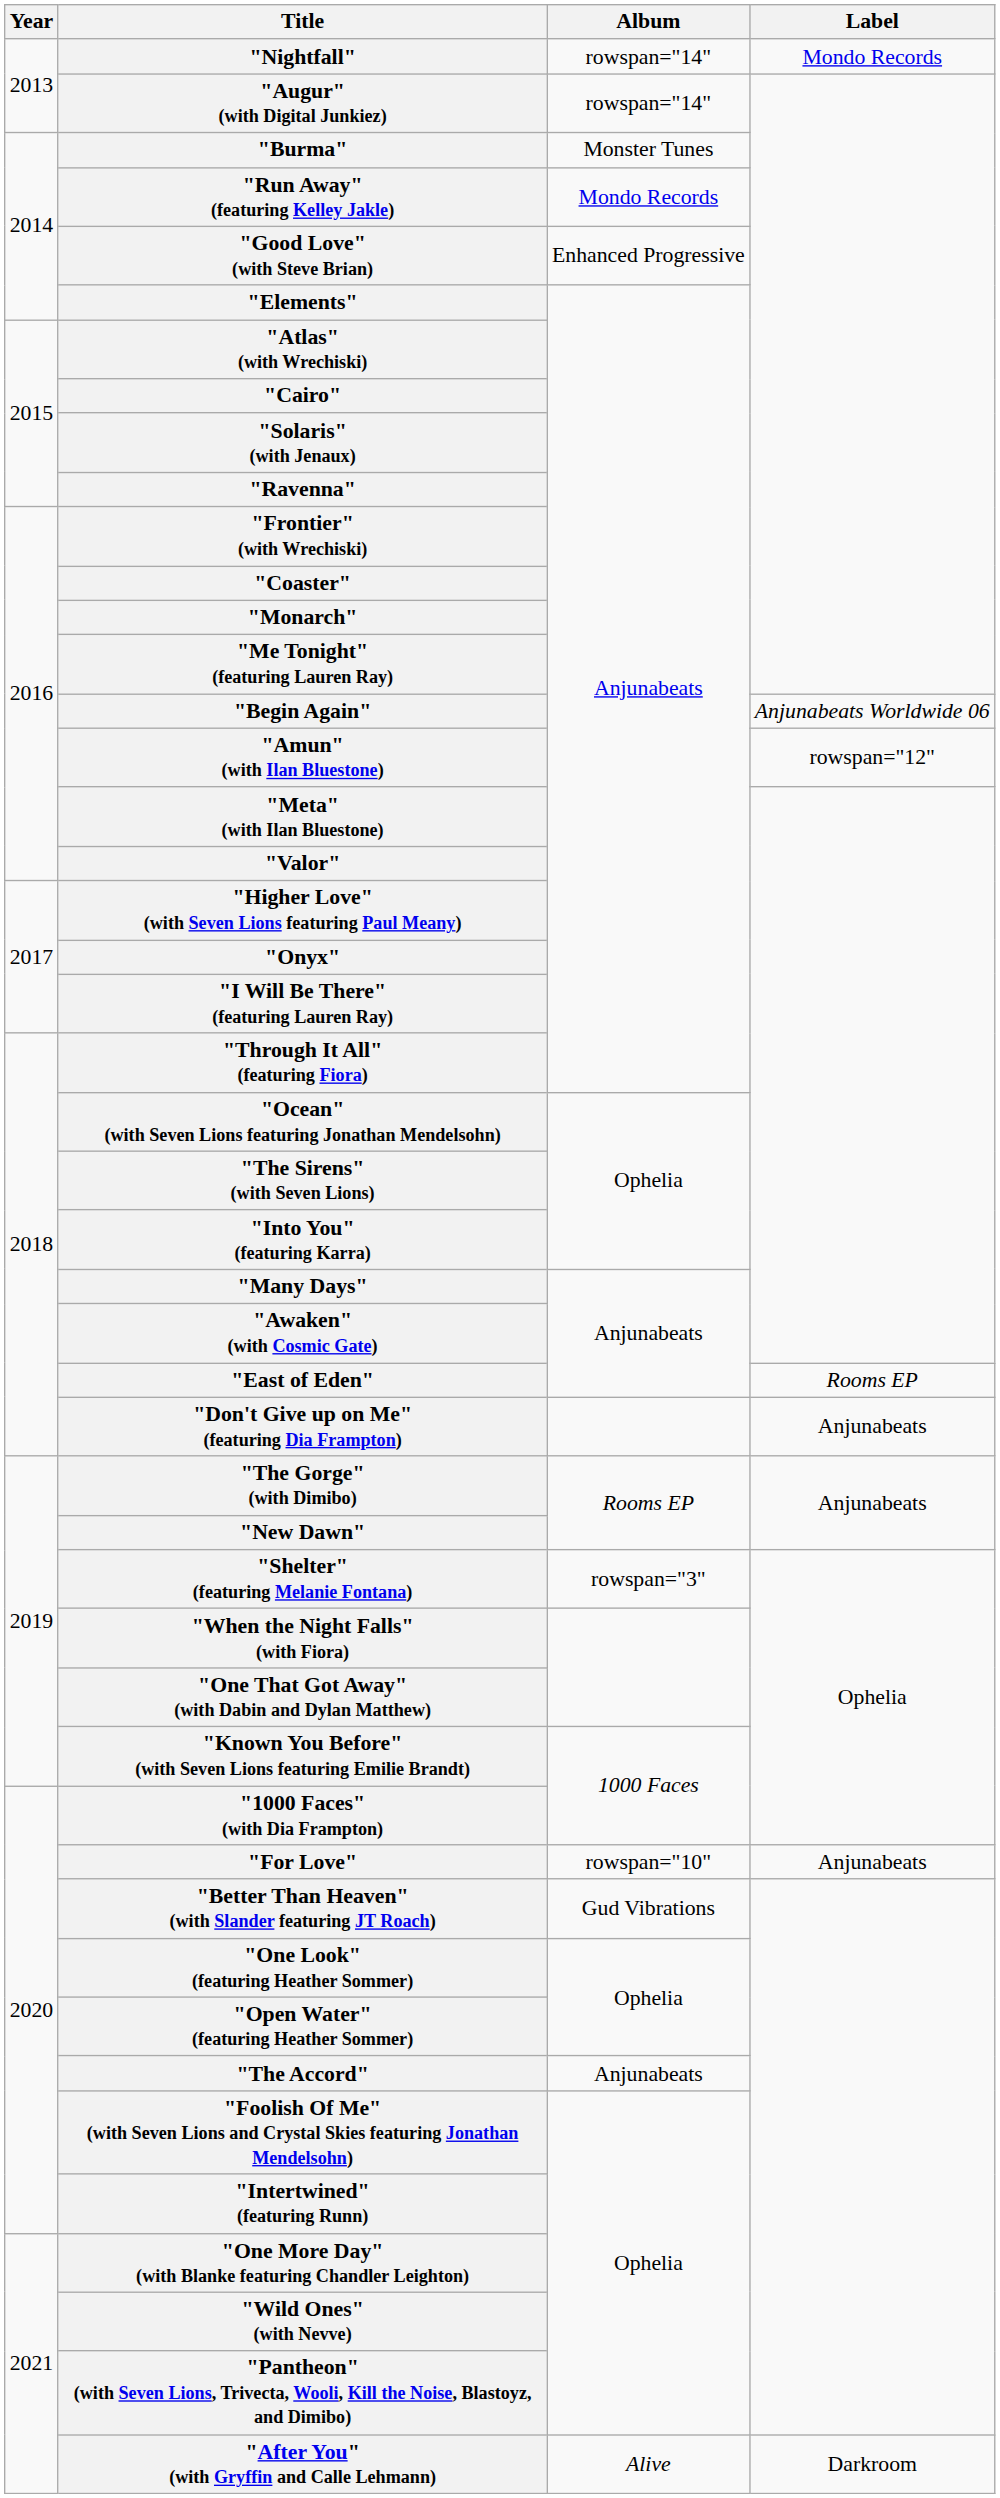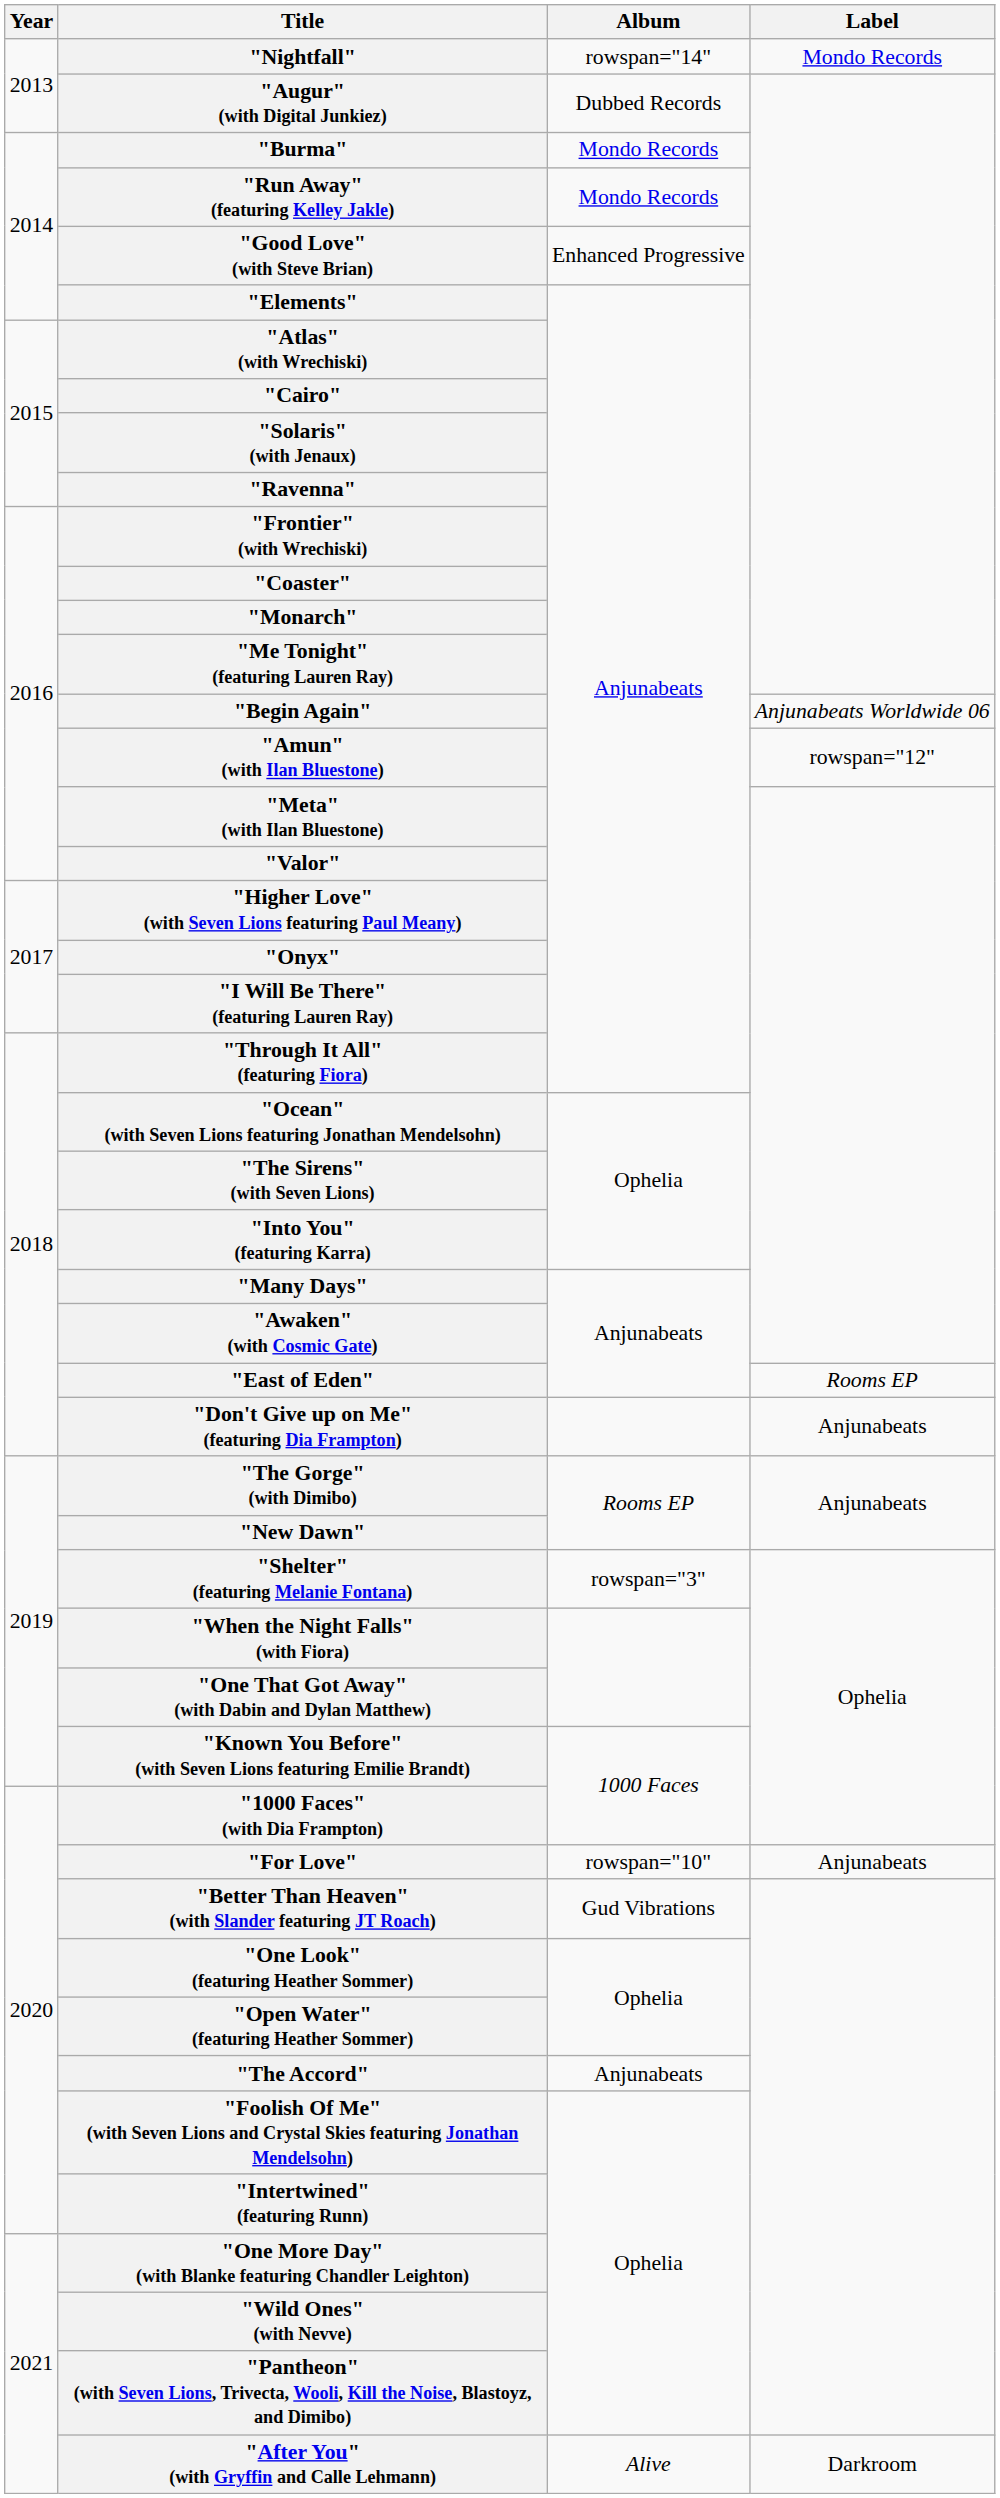(648, 103) rowspan="14" -> (648, 103) Dubbed Records
(648, 149) Monster Tunes -> (648, 149) Mondo Records
